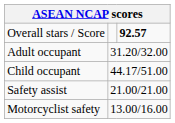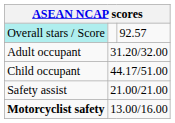(56, 33) no background -> (56, 33) paleturquoise background
(133, 33) bold -> (133, 33) normal
(54, 109) normal -> (56, 109) bold
